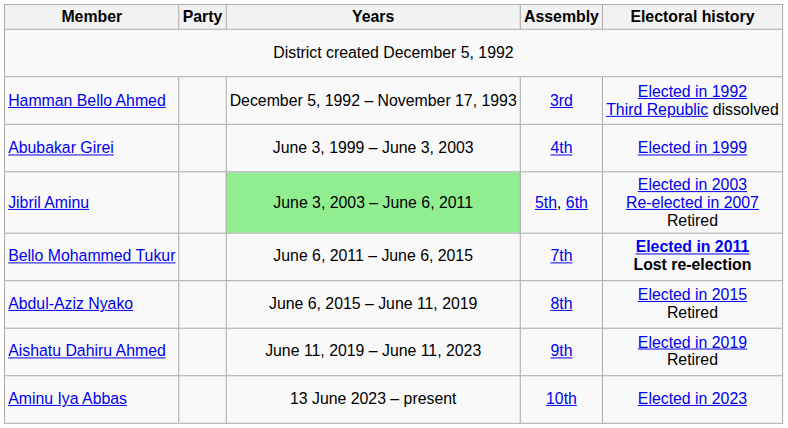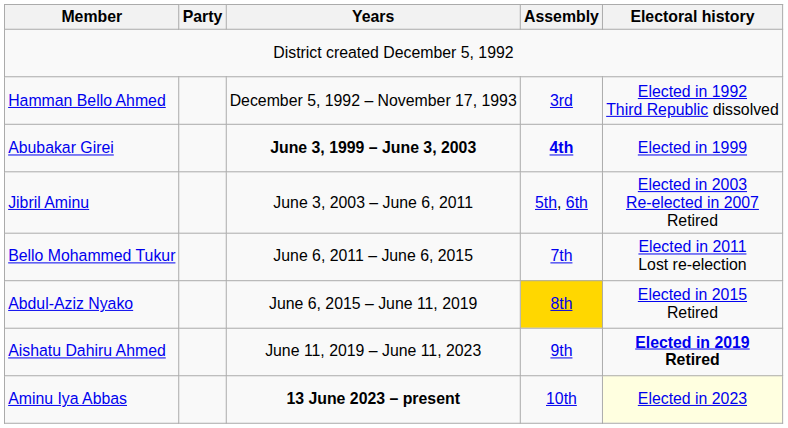(373, 148) normal -> (373, 148) bold
(561, 148) normal -> (561, 148) bold
(373, 202) lightgreen background -> (373, 202) no background
(692, 256) bold -> (692, 256) normal
(561, 304) no background -> (561, 304) gold background
(692, 351) normal -> (692, 351) bold
(373, 399) normal -> (373, 399) bold
(692, 399) no background -> (692, 399) lightyellow background
